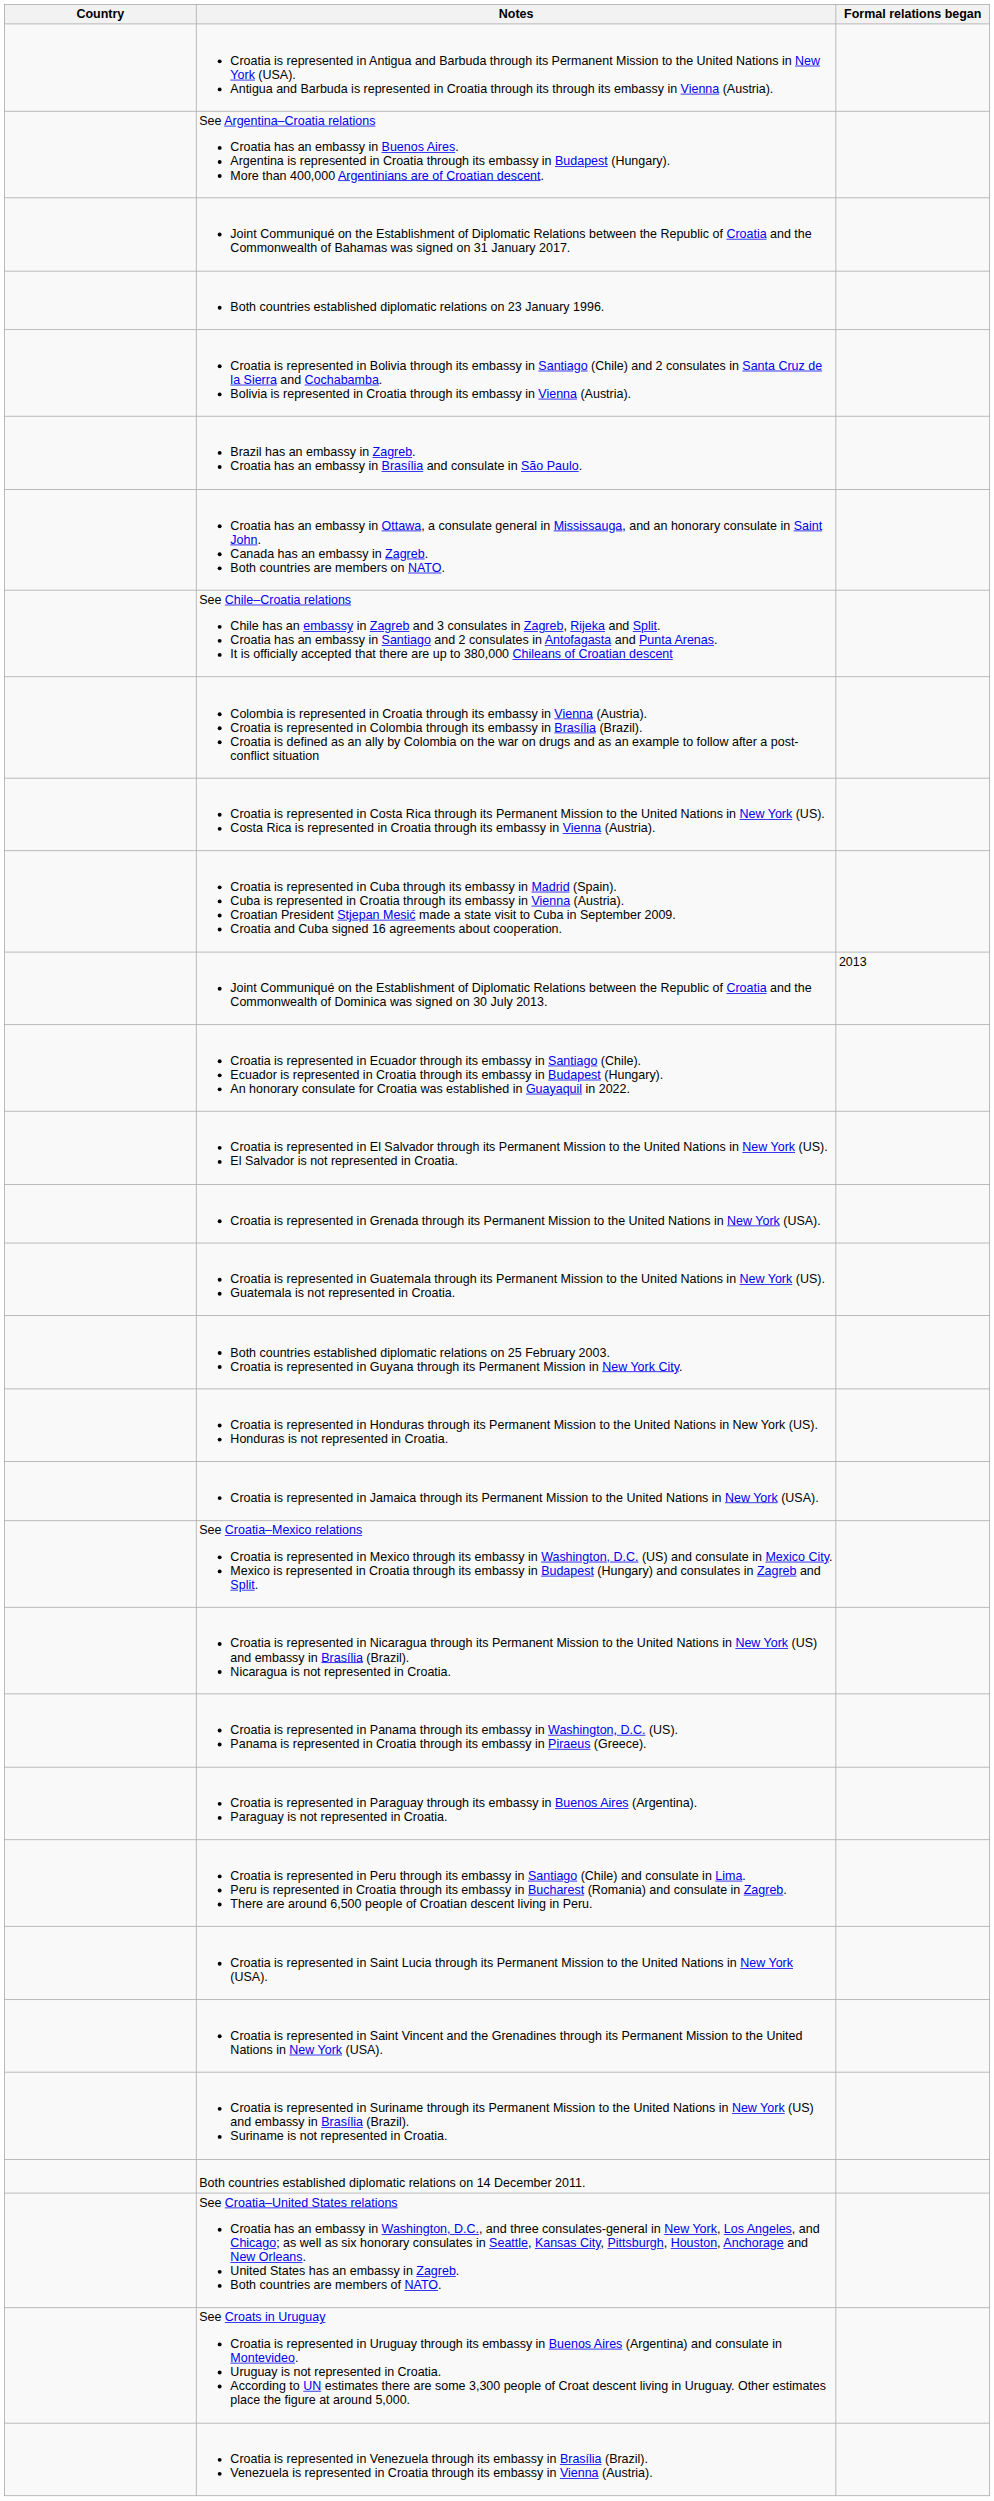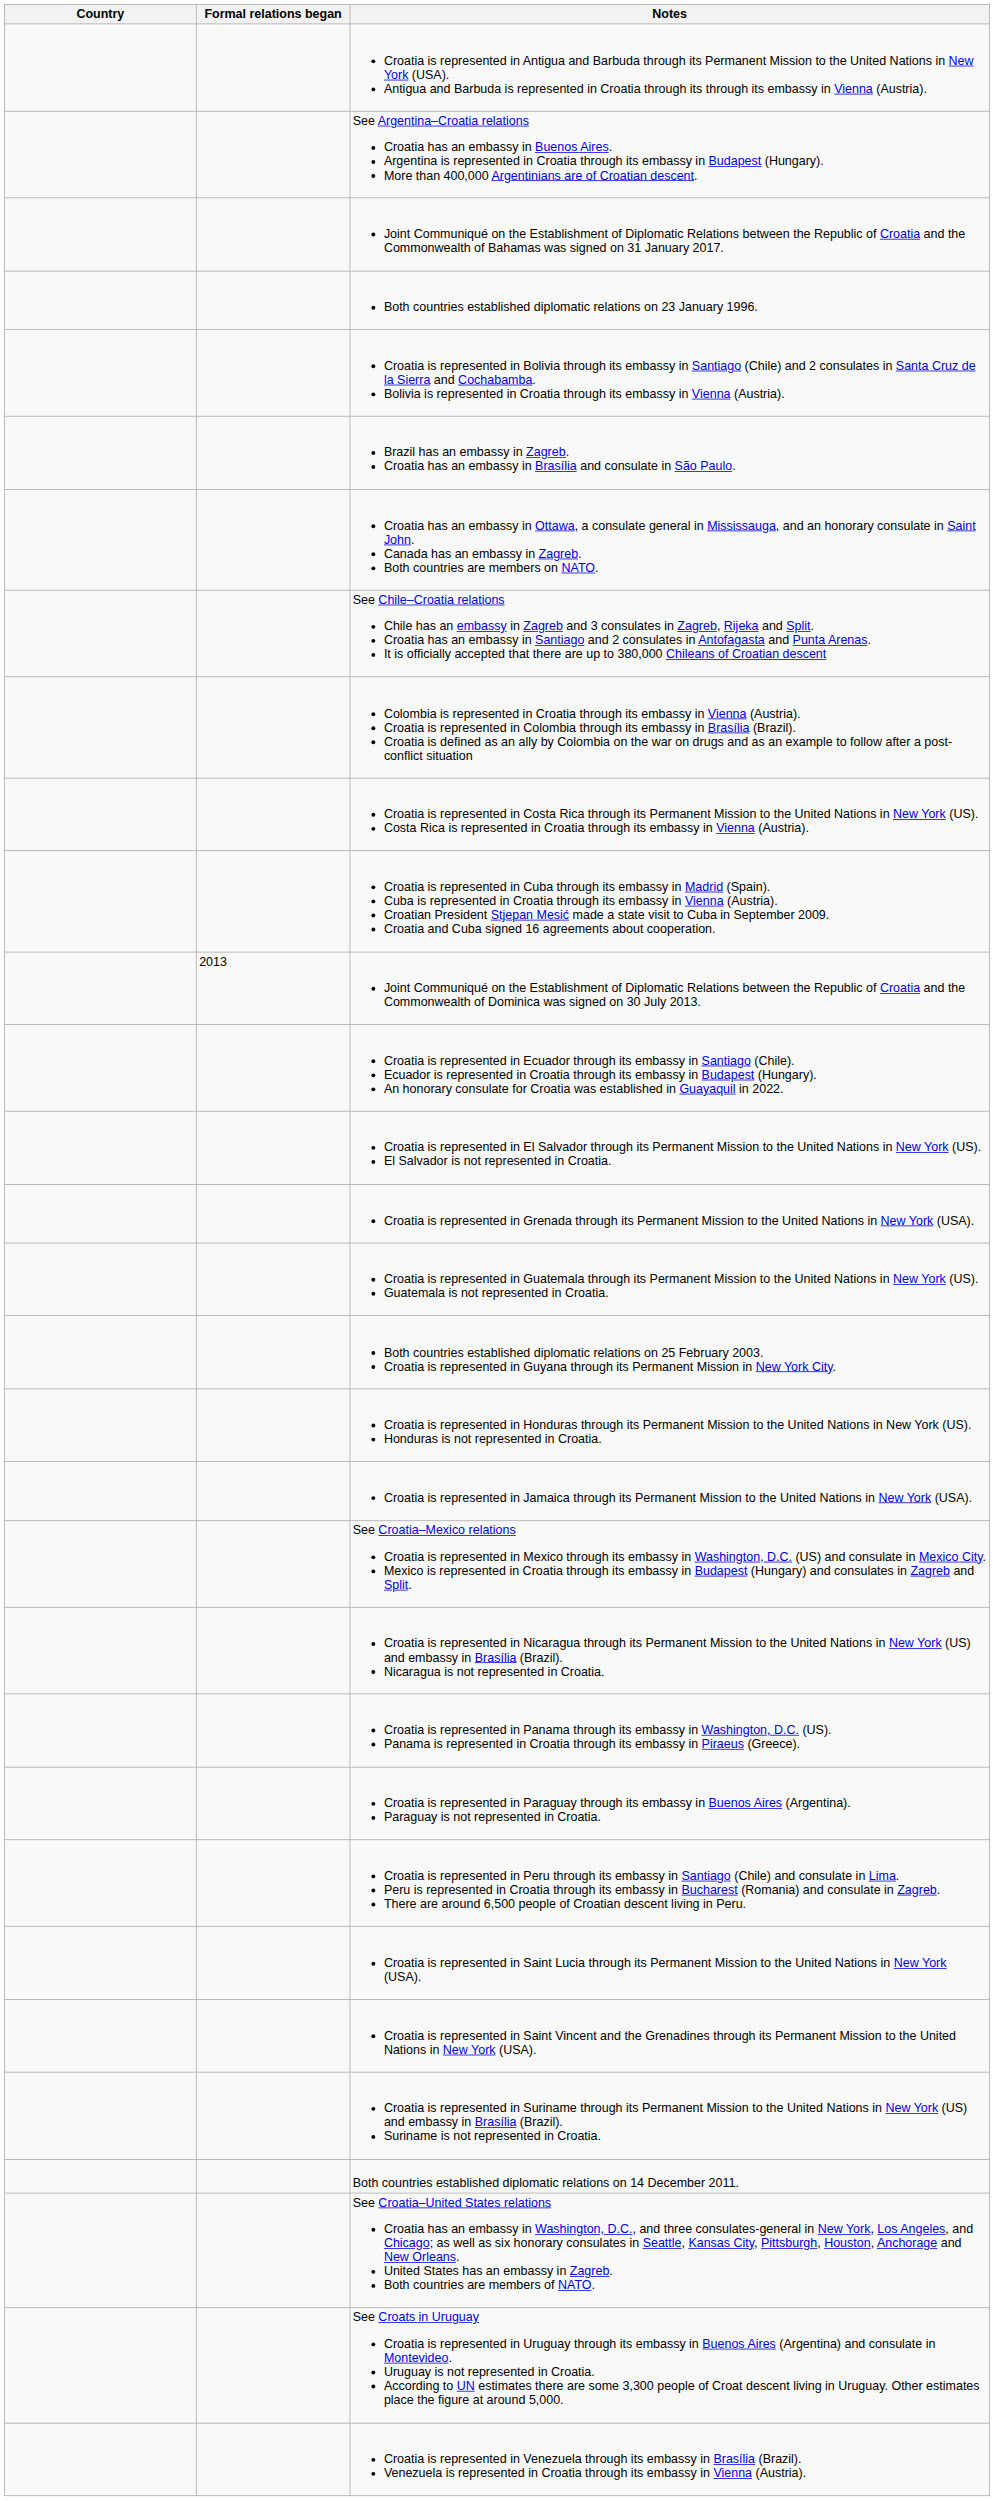columns swapped: (913, 14) <-> (516, 14)
